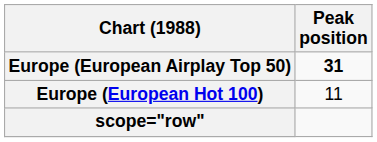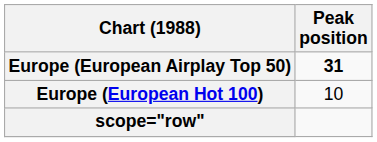(334, 94) 11 -> (334, 94) 10
